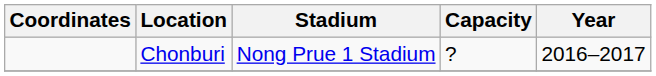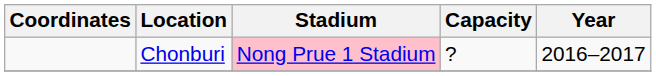(336, 53) no background -> (336, 53) pink background
